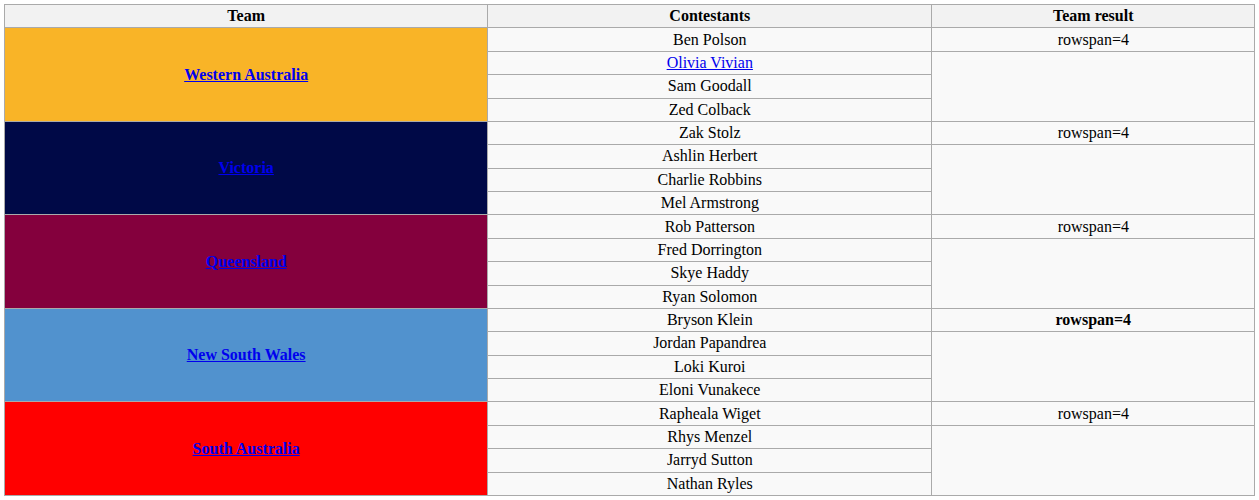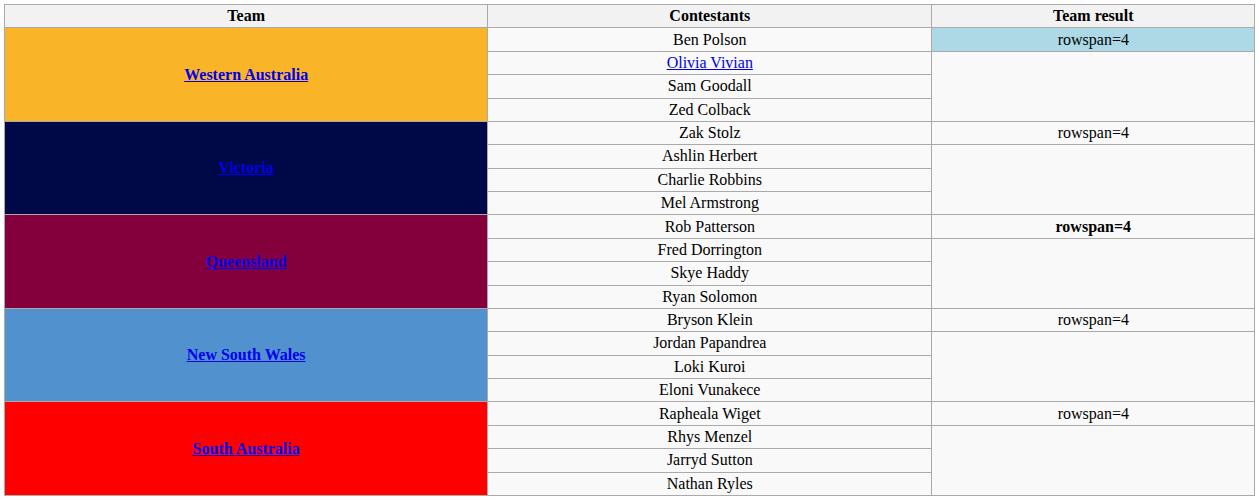(1093, 39) no background -> (1093, 39) lightblue background
(1093, 226) normal -> (1093, 226) bold
(1093, 320) bold -> (1093, 320) normal
